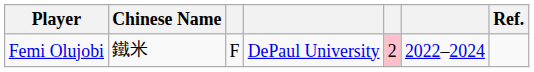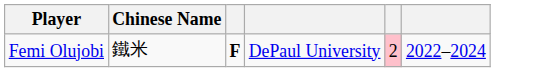- column: (509, 19)
(235, 50) normal -> (235, 50) bold
